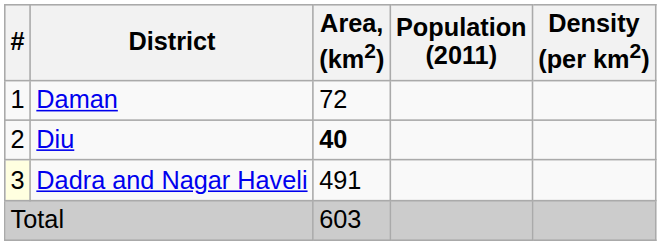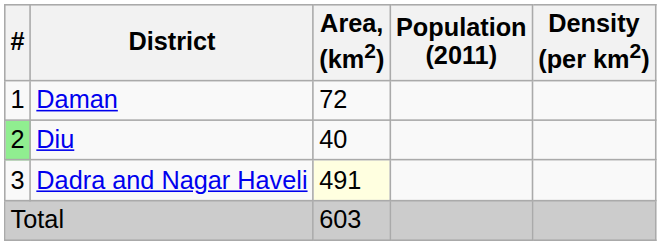(18, 140) no background -> (18, 140) lightgreen background
(333, 140) bold -> (333, 140) normal
(18, 180) lightyellow background -> (18, 180) no background
(340, 180) no background -> (340, 180) lightyellow background
